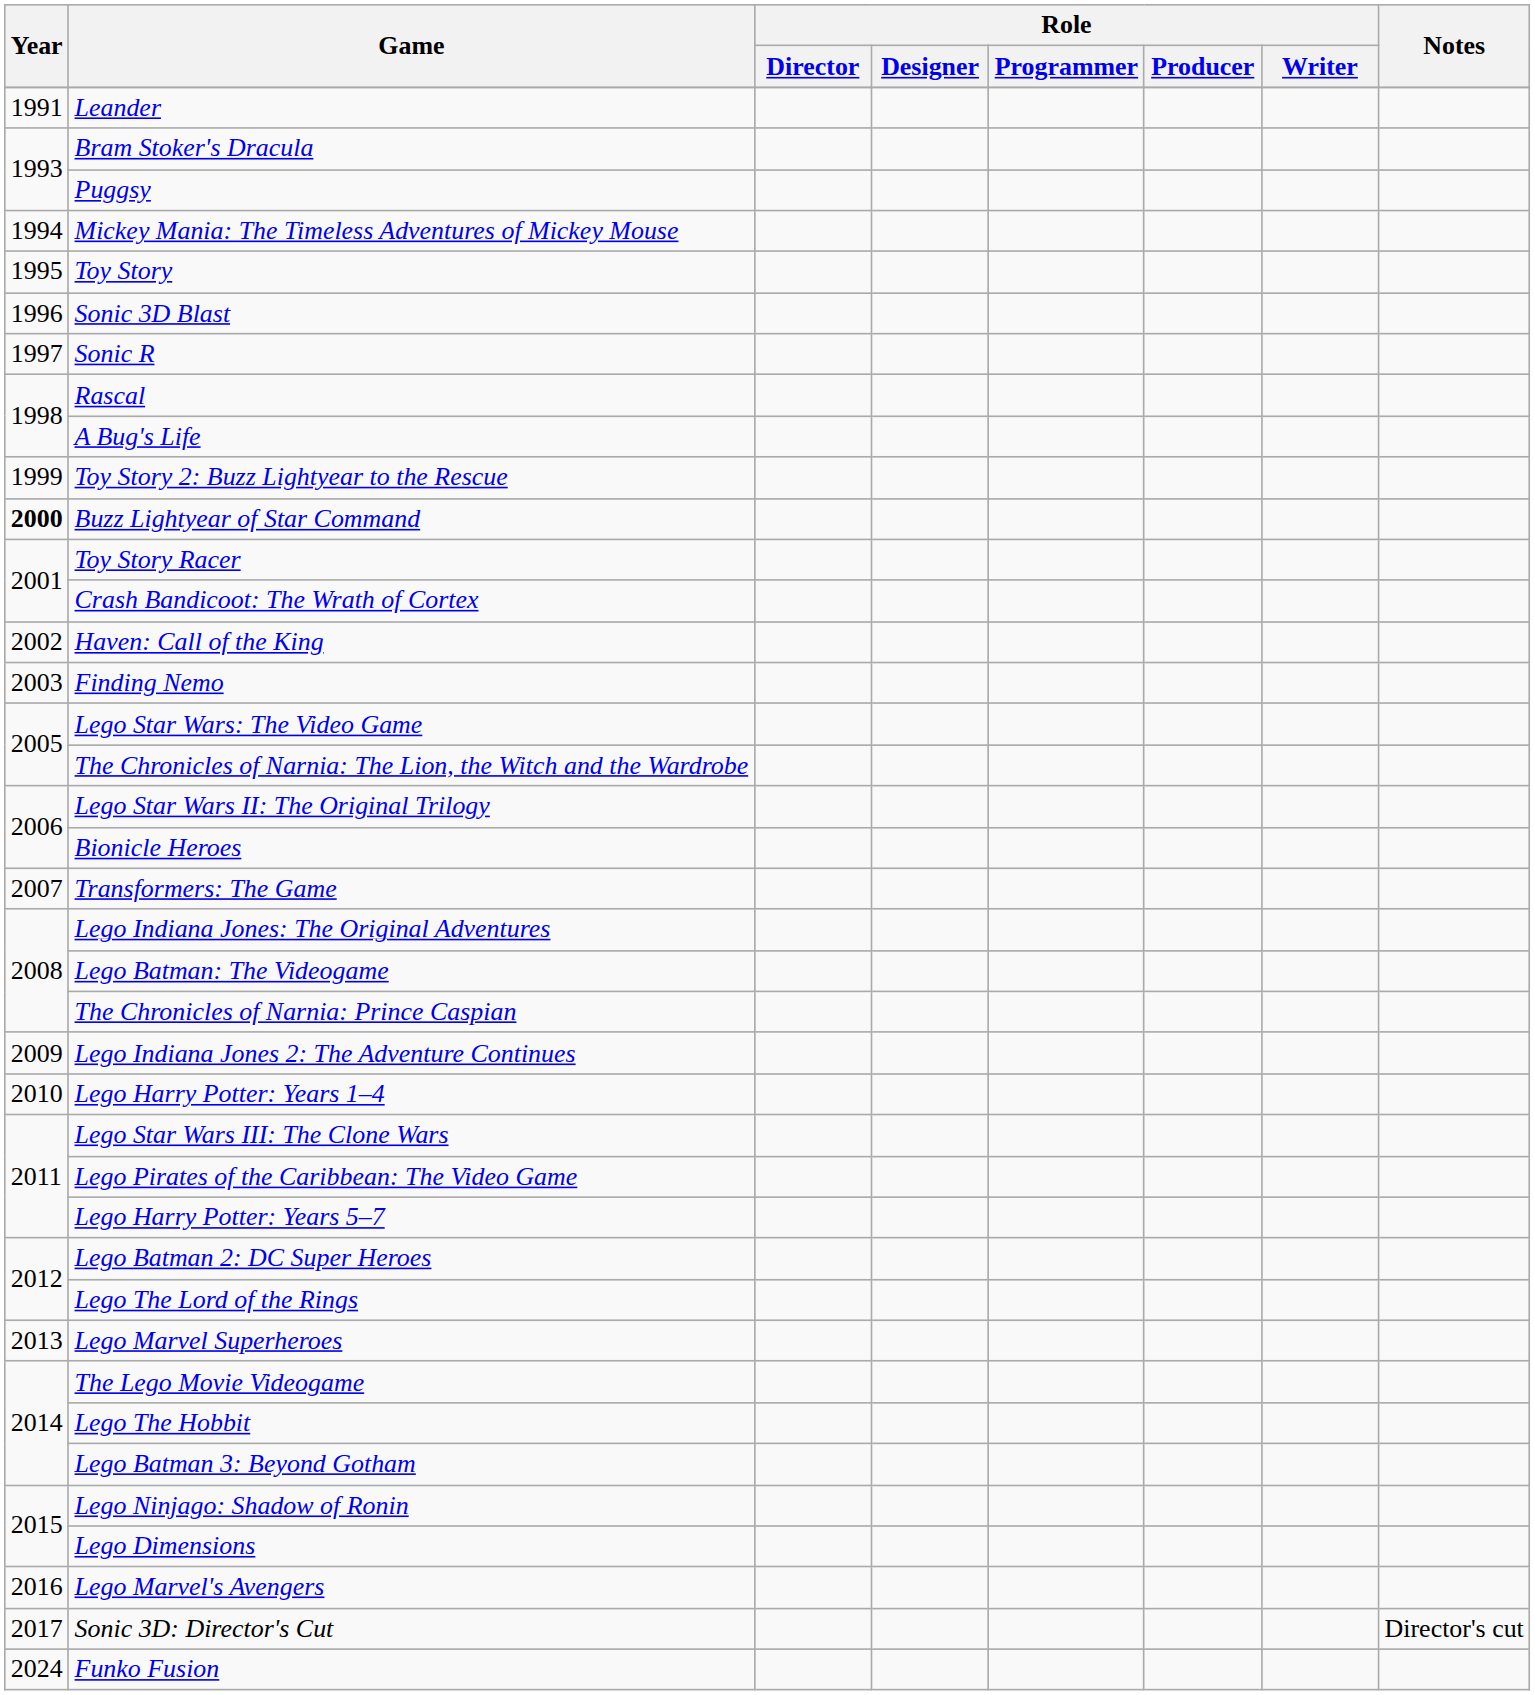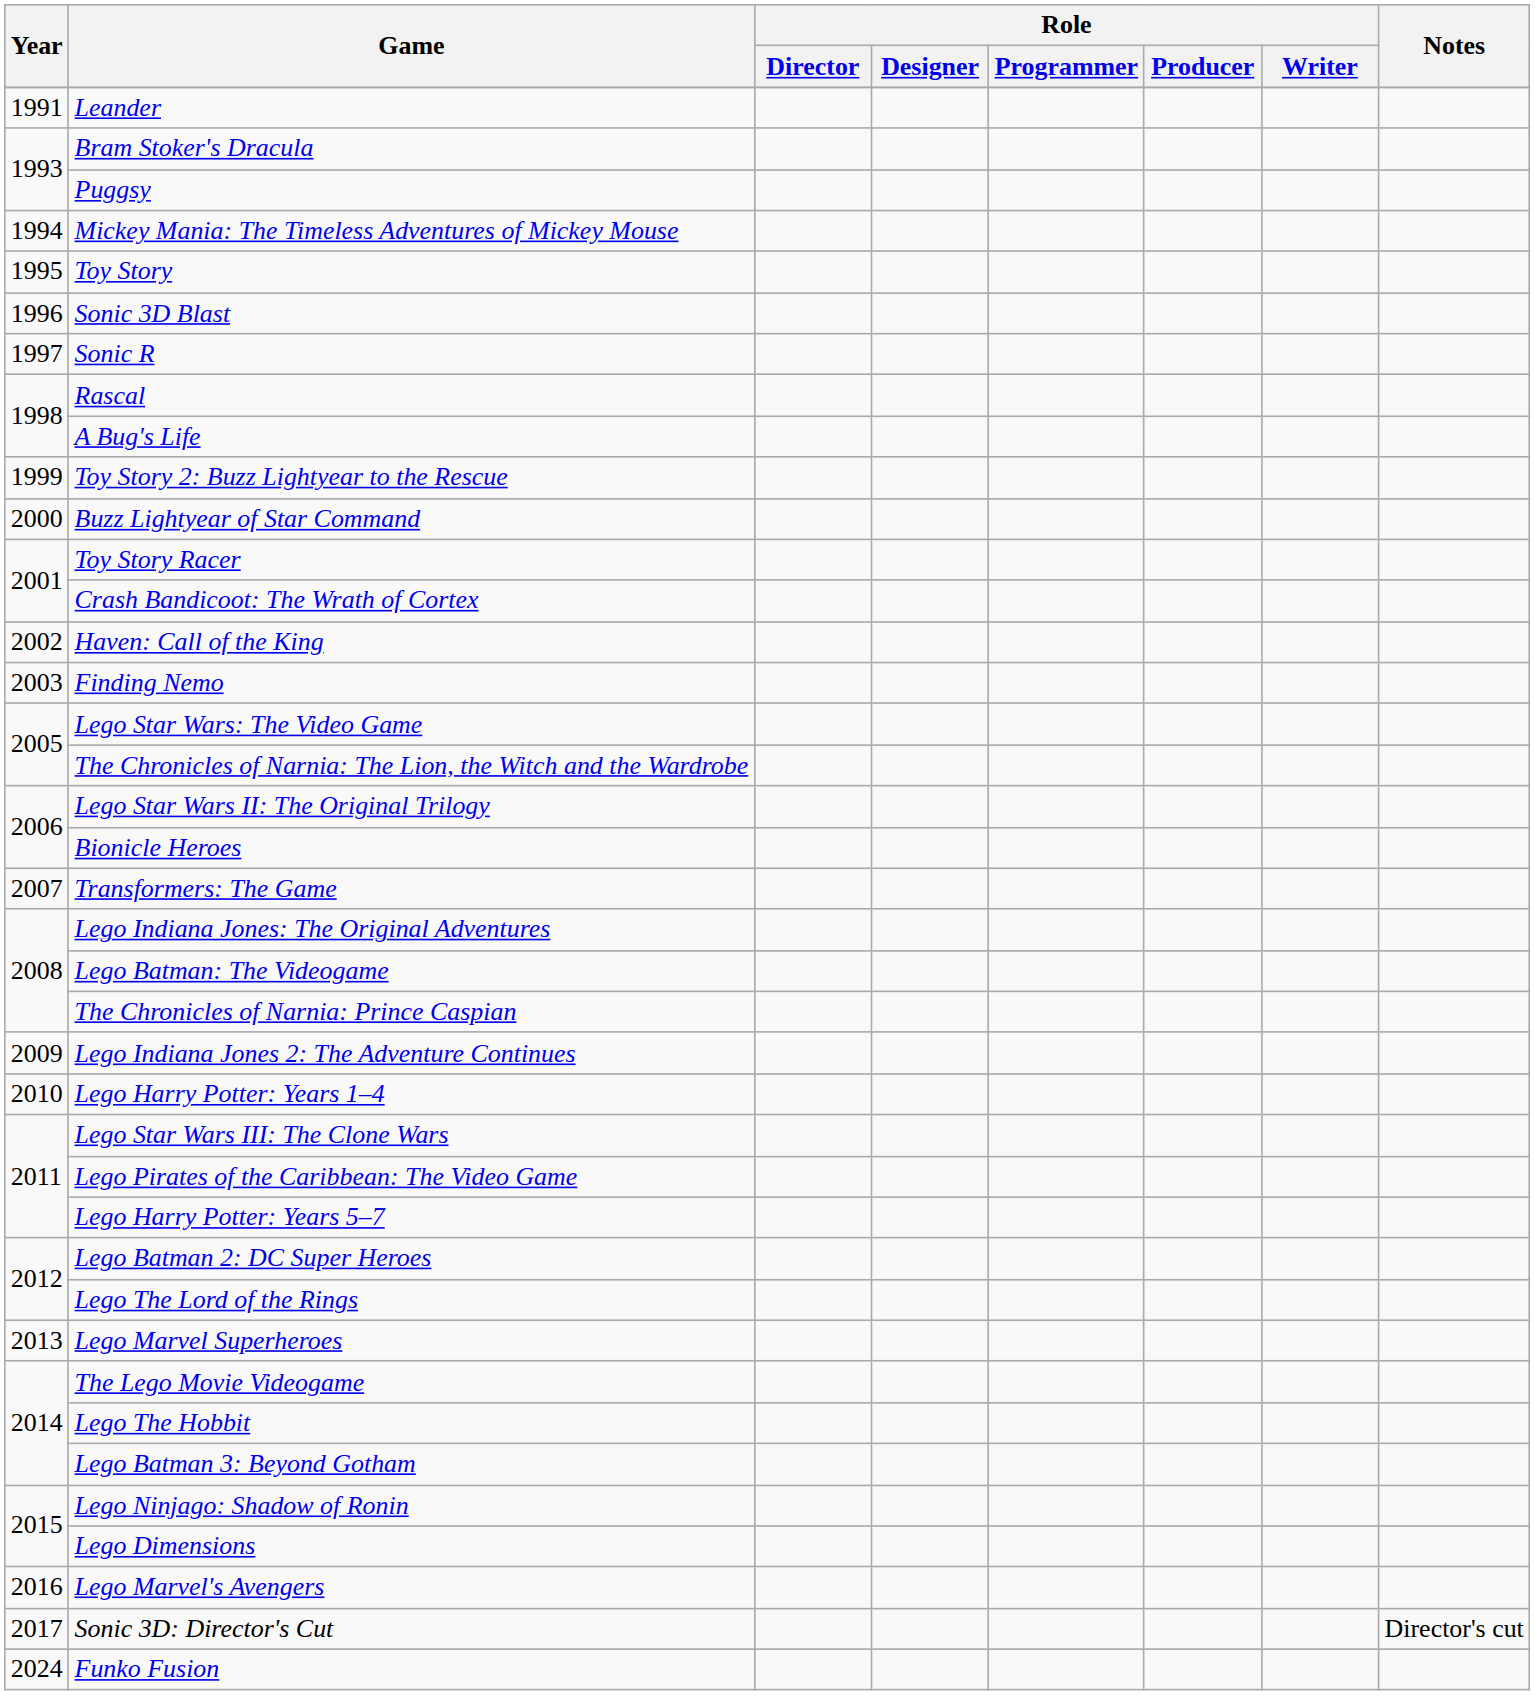(37, 518) bold -> (37, 518) normal
